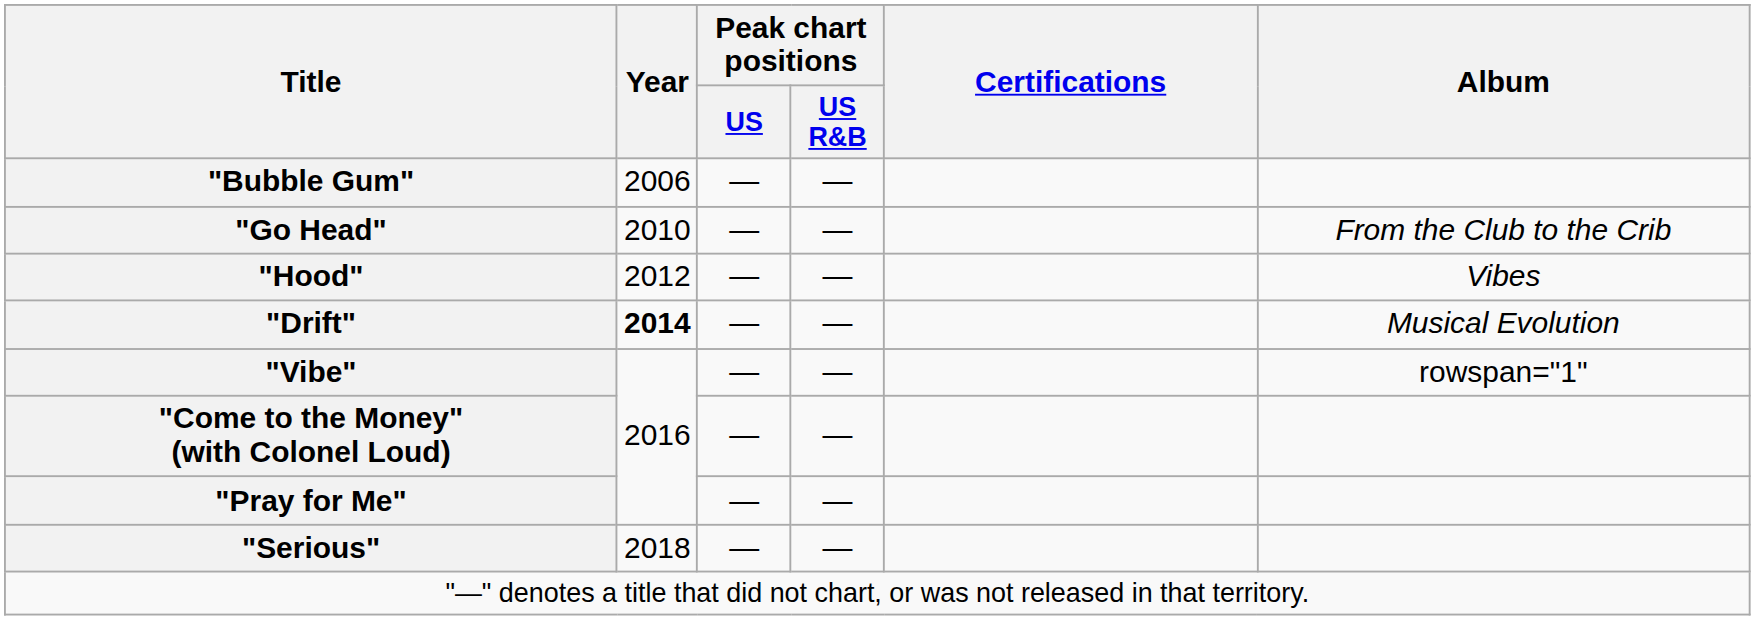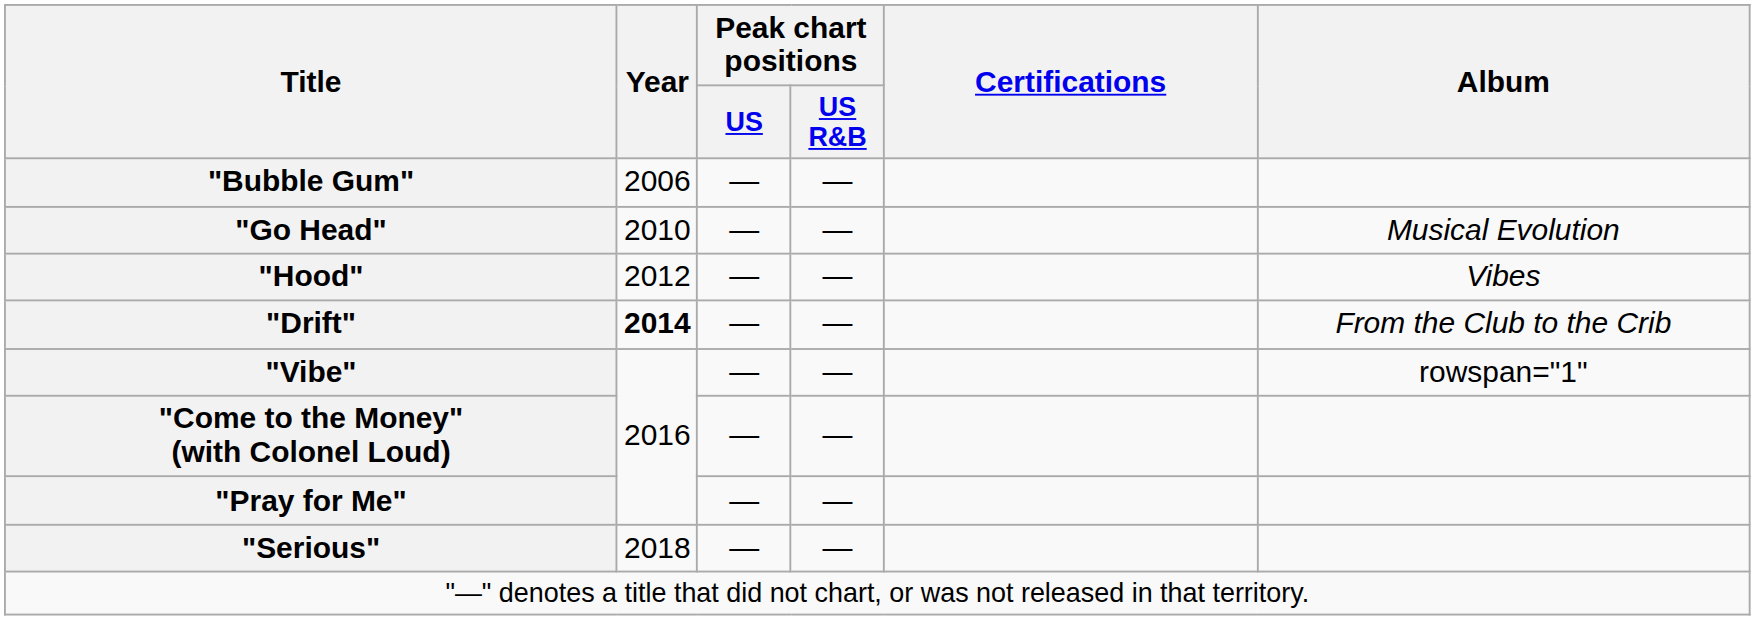(1503, 229) From the Club to the Crib -> (1503, 229) Musical Evolution
(1503, 324) Musical Evolution -> (1503, 324) From the Club to the Crib
